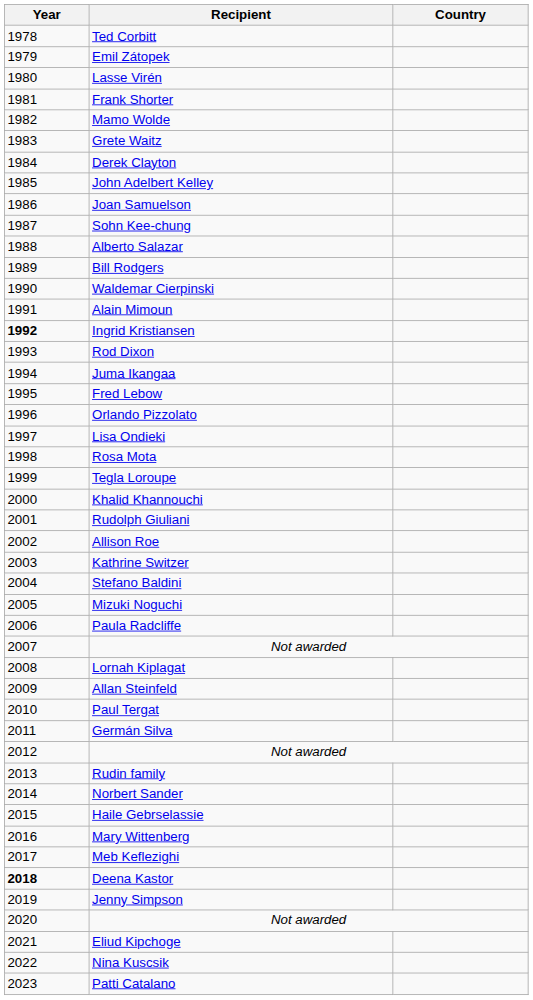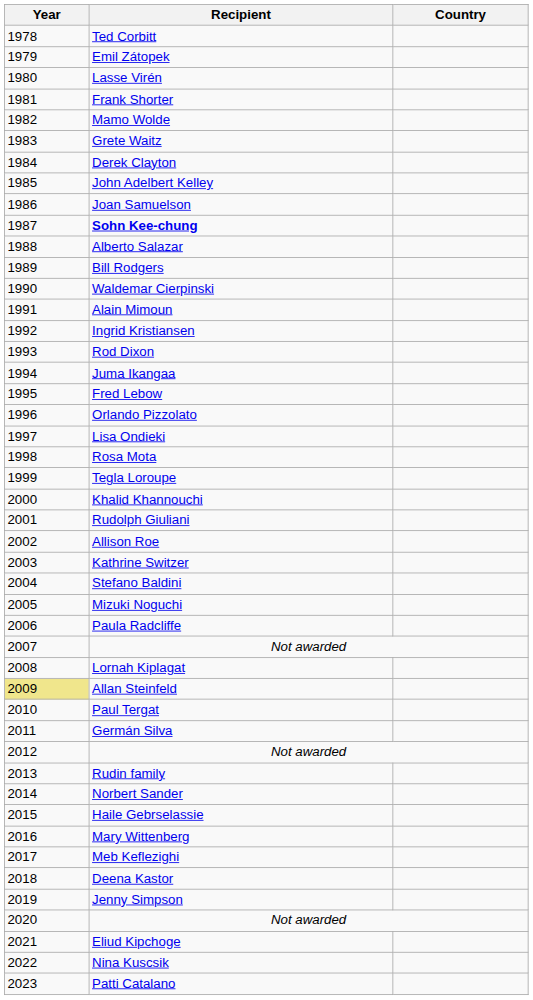(142, 225) normal -> (145, 225) bold
(22, 330) bold -> (22, 330) normal
(22, 688) no background -> (22, 688) khaki background
(22, 878) bold -> (22, 878) normal
